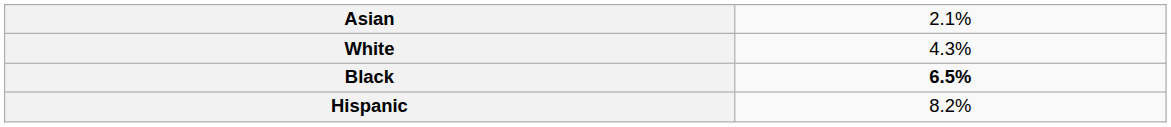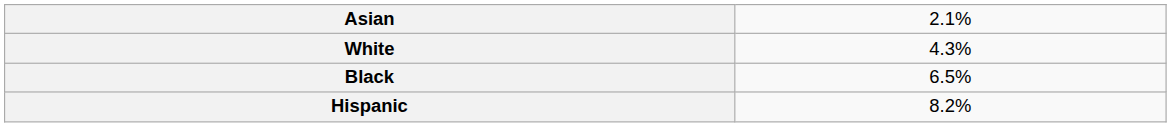(950, 77) bold -> (950, 77) normal
